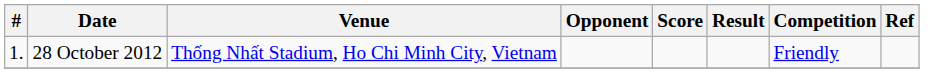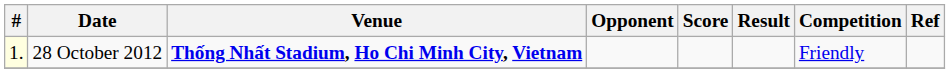(16, 52) no background -> (16, 52) lightyellow background
(364, 52) normal -> (377, 52) bold
